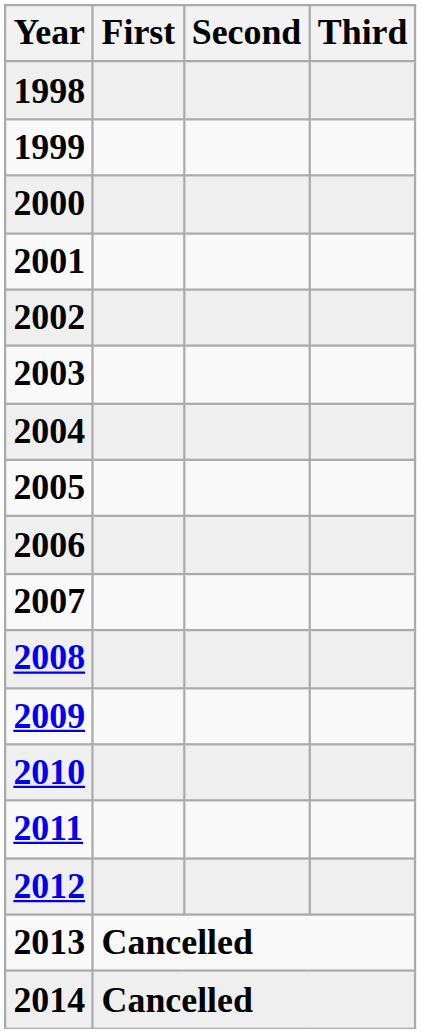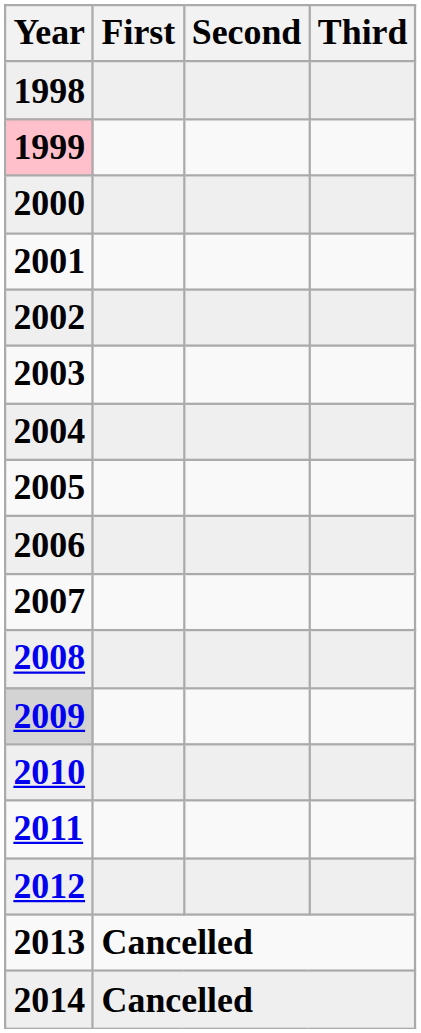(49, 146) no background -> (49, 146) pink background
(49, 715) no background -> (49, 715) lightgrey background
